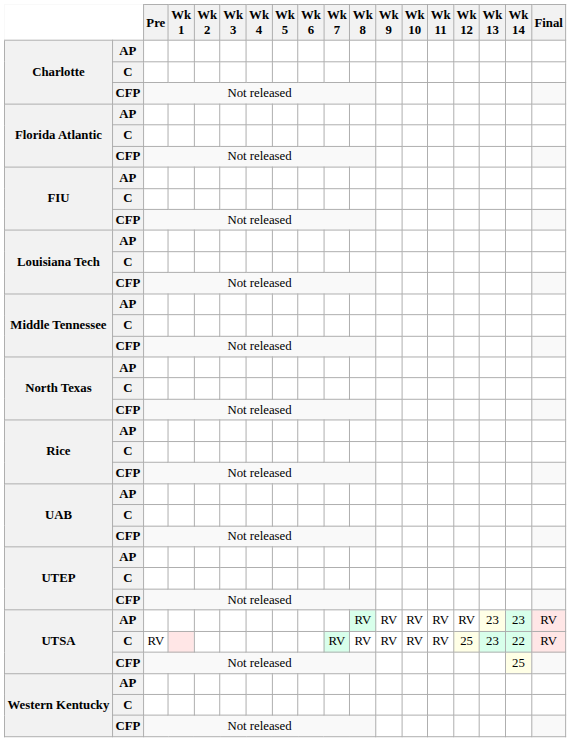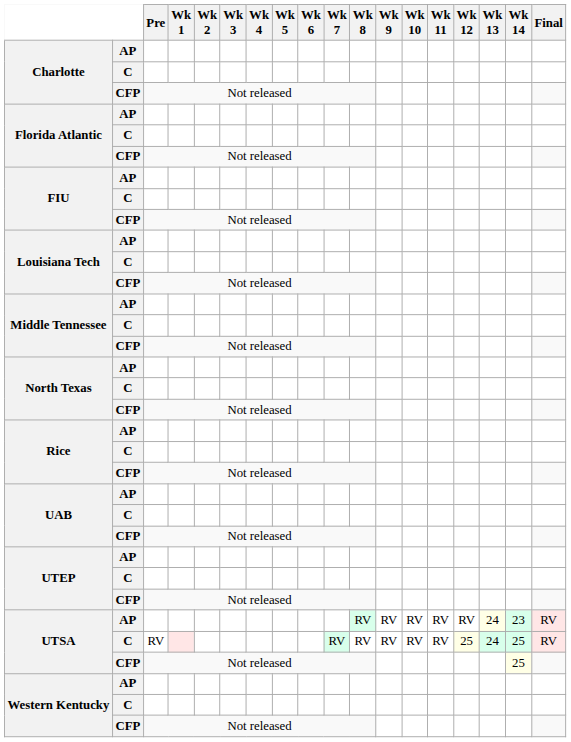(493, 620) 23 -> (493, 620) 24
(493, 641) 23 -> (493, 641) 24
(518, 641) 22 -> (518, 641) 25
